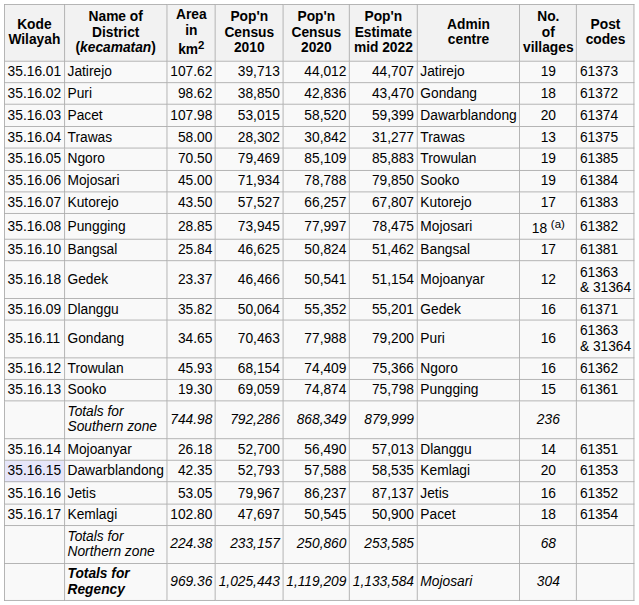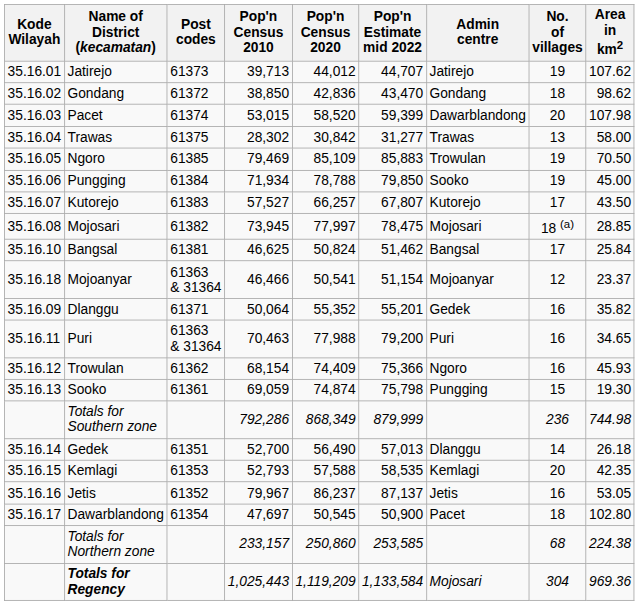columns swapped: (191, 32) <-> (606, 32)
(80, 93) Puri -> (96, 93) Gondang
(94, 181) Mojosari -> (97, 181) Pungging
(97, 226) Pungging -> (94, 226) Mojosari
(88, 279) Gedek -> (100, 279) Mojoanyar
(96, 338) Gondang -> (80, 338) Puri
(100, 449) Mojoanyar -> (88, 449) Gedek
(34, 471) lavender background -> (34, 471) no background
(116, 471) Dawarblandong -> (92, 471) Kemlagi
(92, 514) Kemlagi -> (116, 514) Dawarblandong
